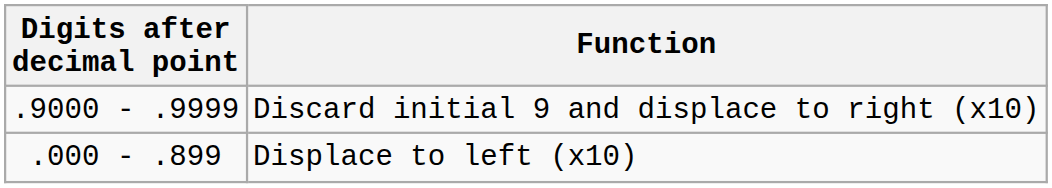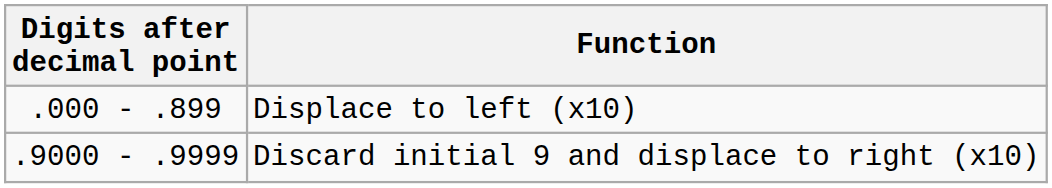rows swapped: (445, 157) <-> (646, 110)
